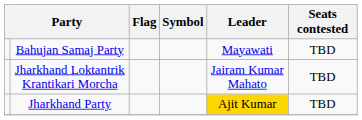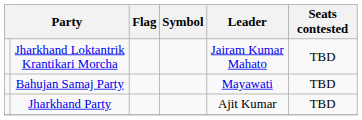rows swapped: (70, 49) <-> (70, 76)
(247, 104) gold background -> (247, 104) no background
